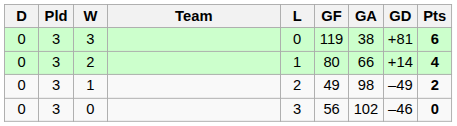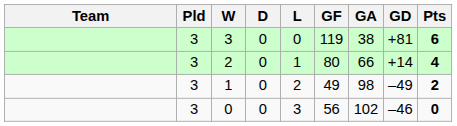columns swapped: (194, 16) <-> (22, 16)
